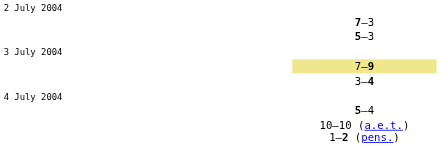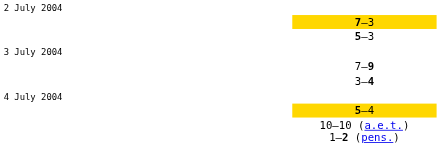(364, 22) no background -> (364, 22) gold background
(364, 66) khaki background -> (364, 66) no background
(364, 111) no background -> (364, 111) gold background
